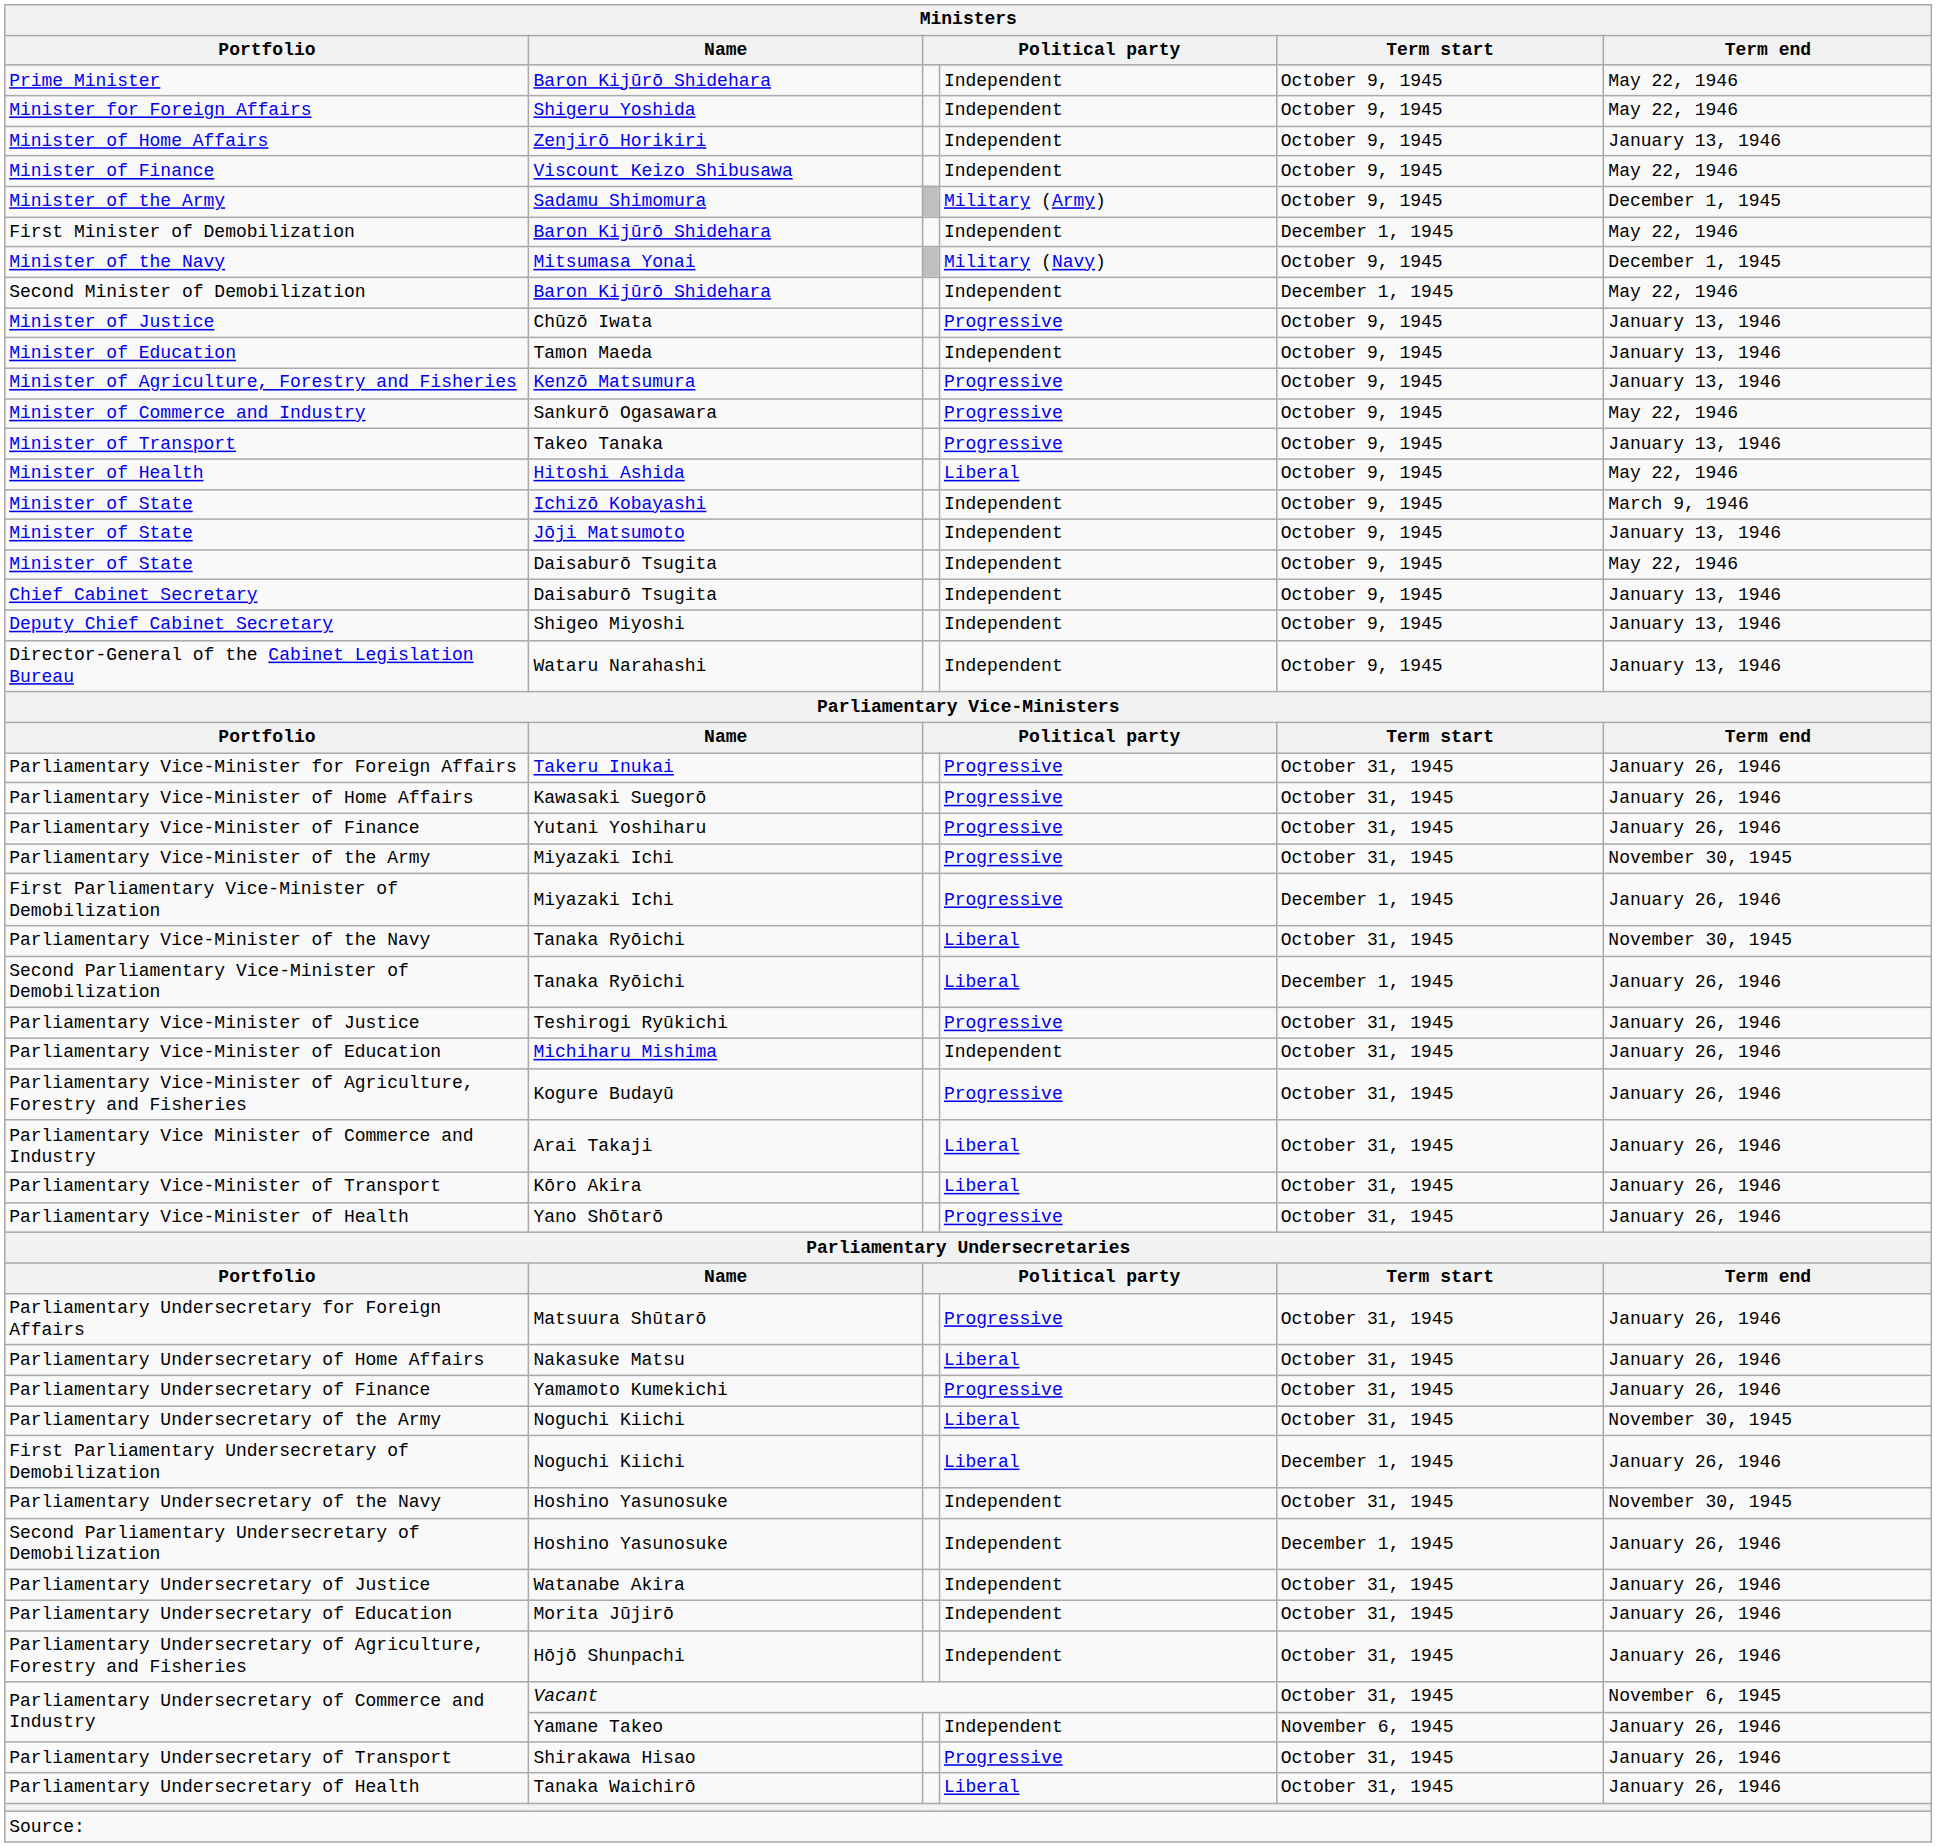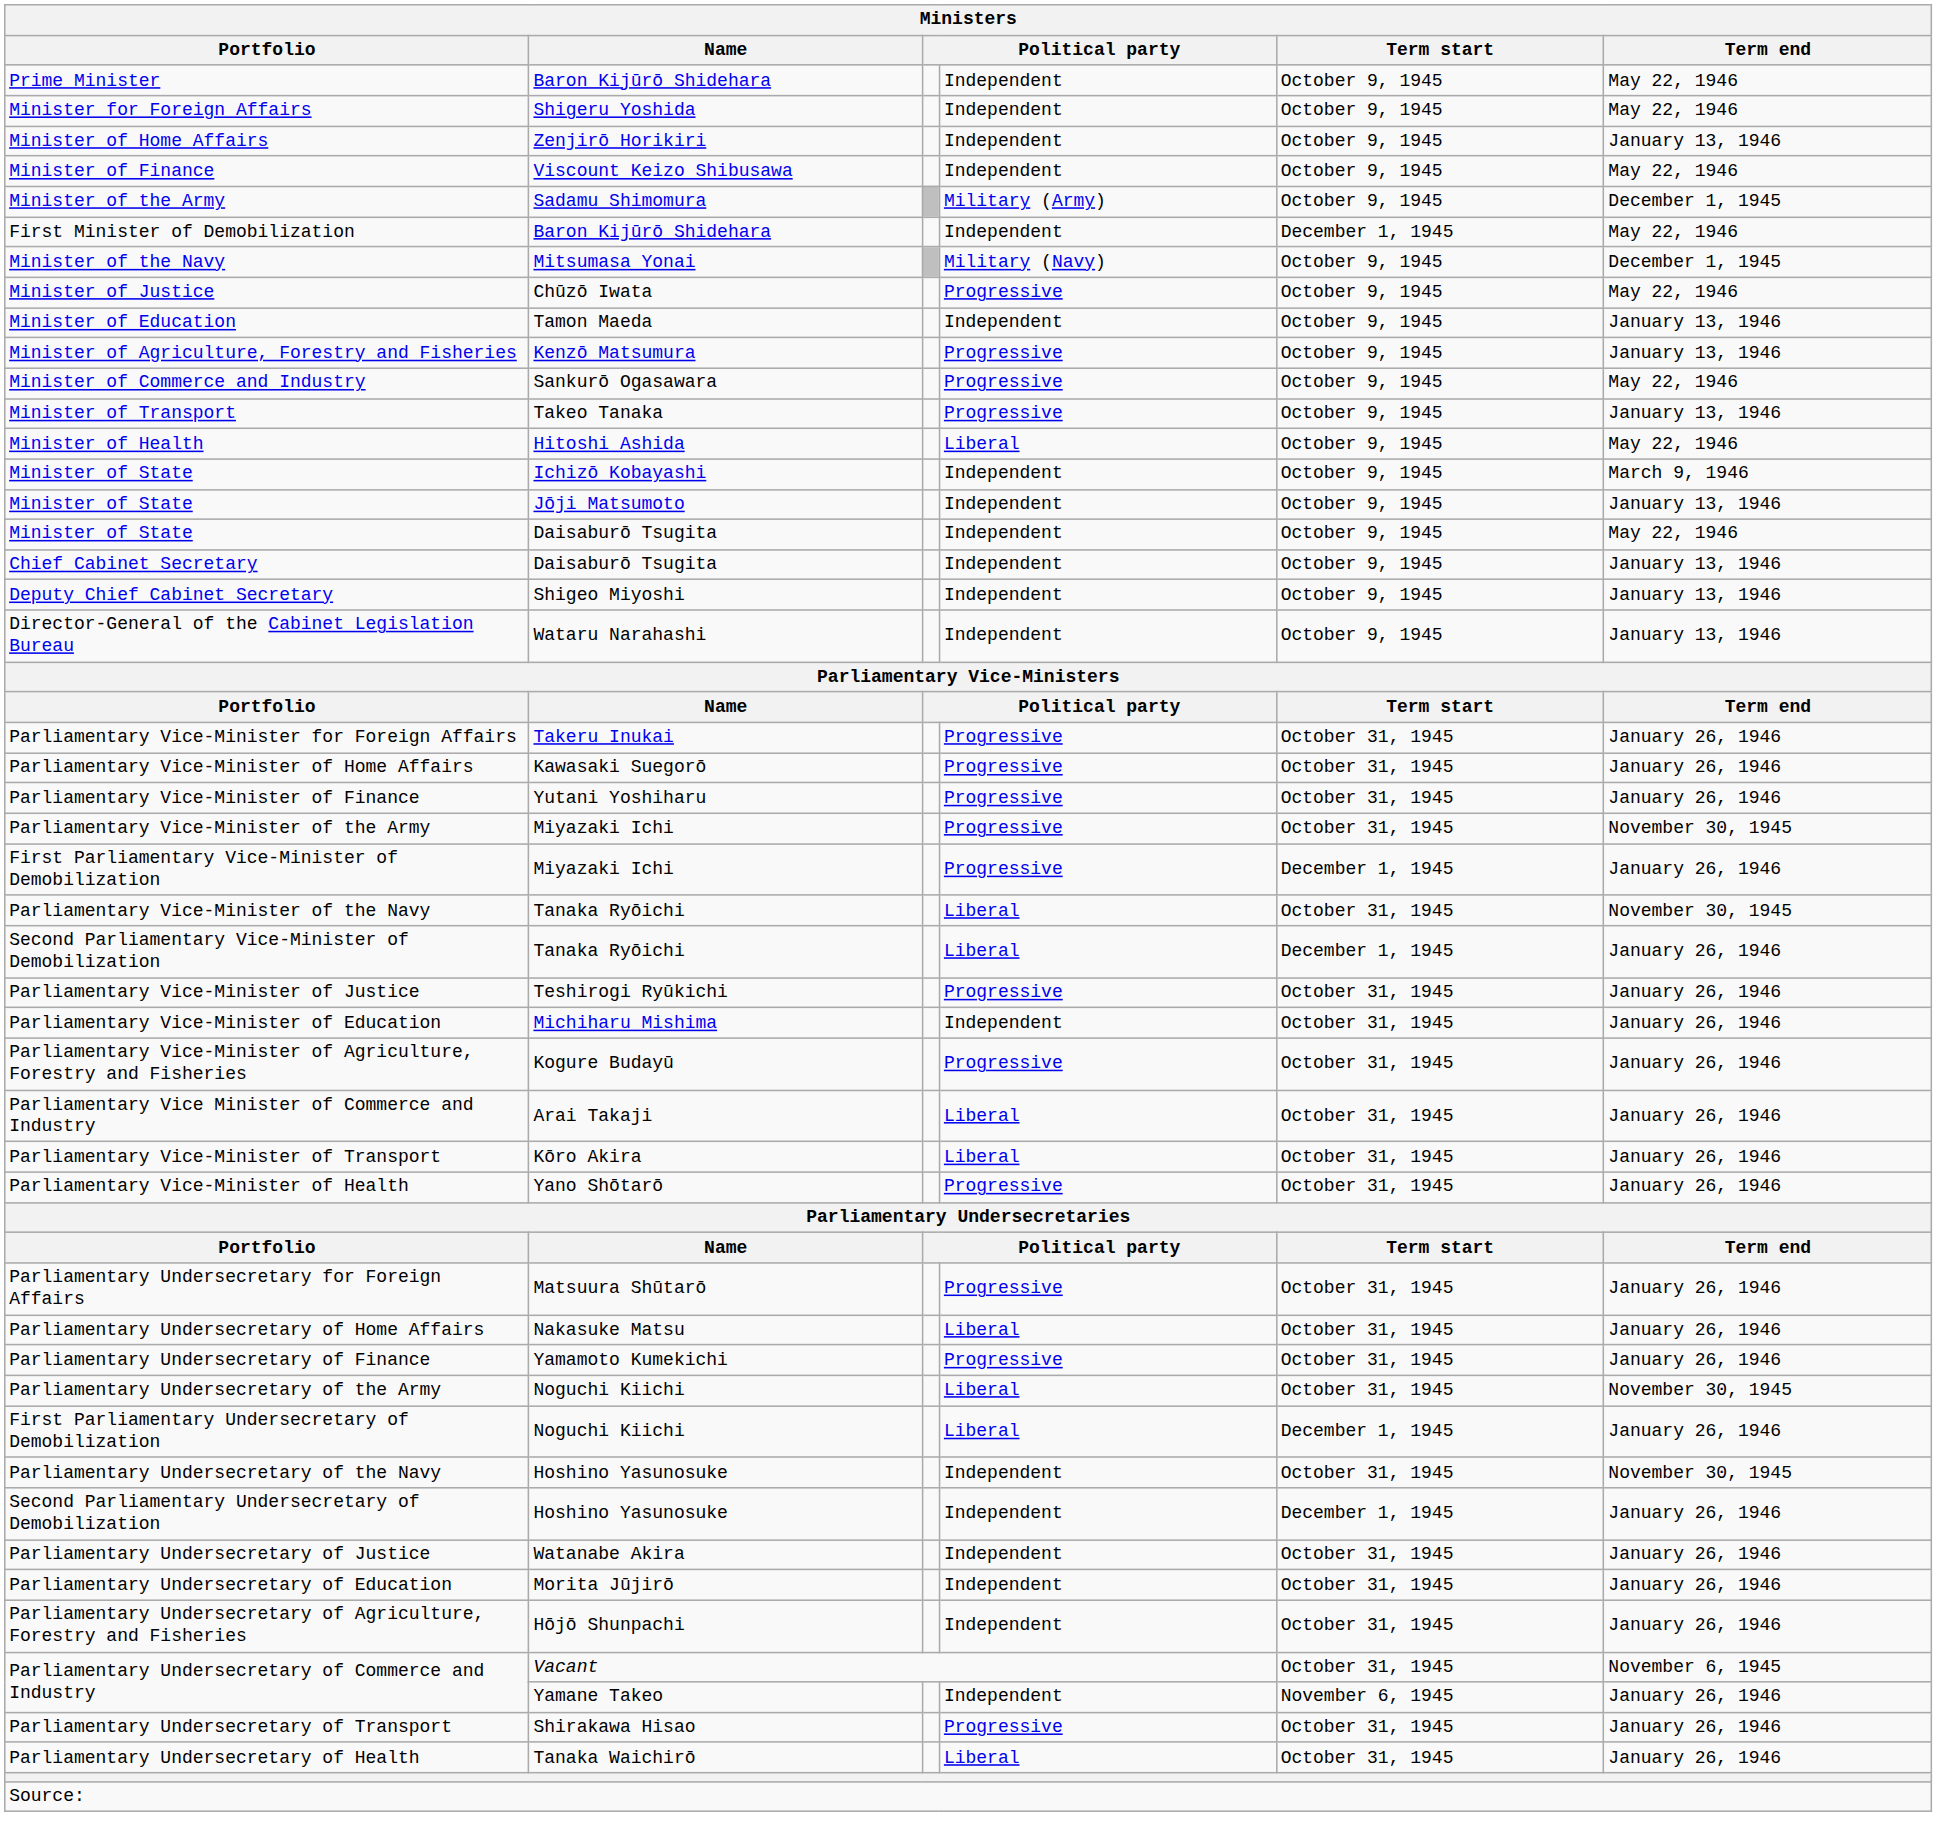- row: (187, 292)
(1695, 322) January 13, 1946 -> (1673, 292) May 22, 1946
